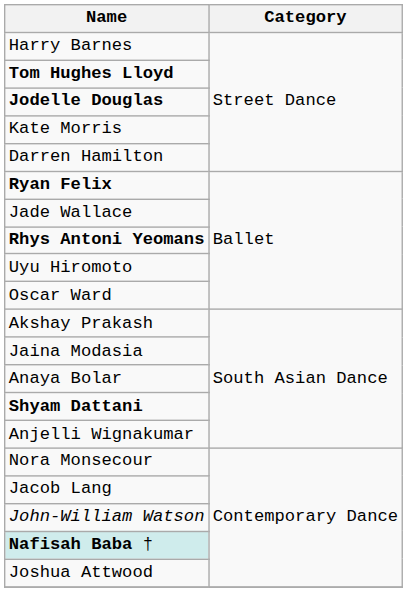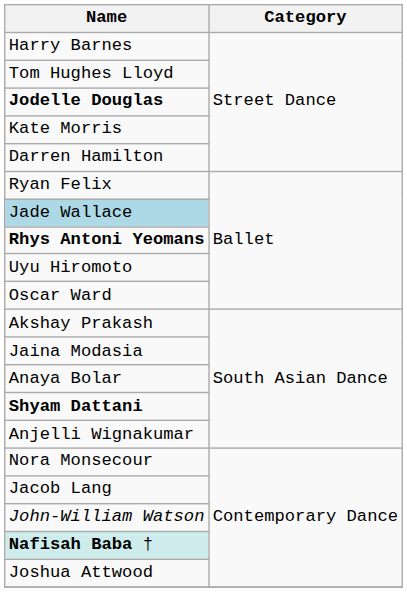(91, 74) bold -> (91, 74) normal
(60, 185) bold -> (60, 185) normal
(71, 213) no background -> (71, 213) lightblue background
